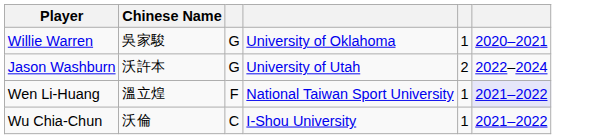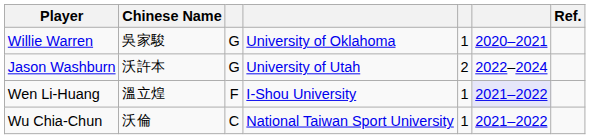+ column: (568, 16)
(350, 94) National Taiwan Sport University -> (301, 94) I-Shou University
(301, 121) I-Shou University -> (350, 121) National Taiwan Sport University
